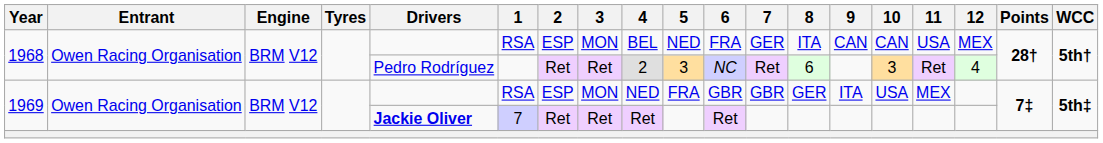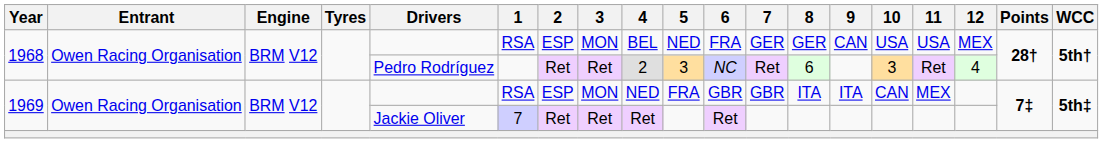(809, 43) ITA -> (809, 43) GER
(892, 43) CAN -> (892, 43) USA
(809, 93) GER -> (809, 93) ITA
(892, 93) USA -> (892, 93) CAN
(423, 118) bold -> (419, 118) normal
